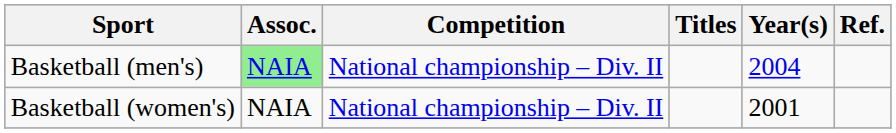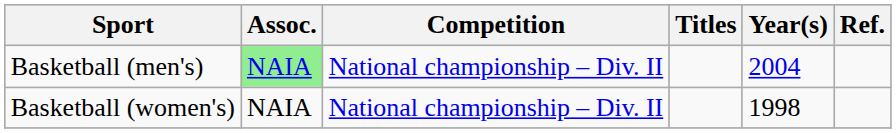(775, 107) 2001 -> (775, 107) 1998
